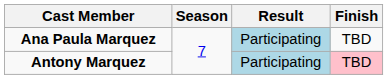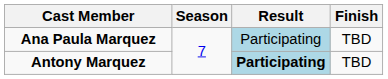(281, 62) normal -> (281, 62) bold
(357, 62) pink background -> (357, 62) no background
